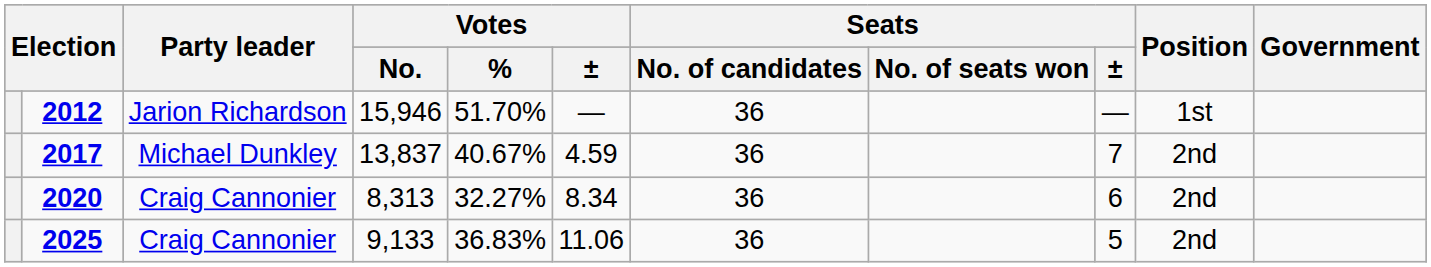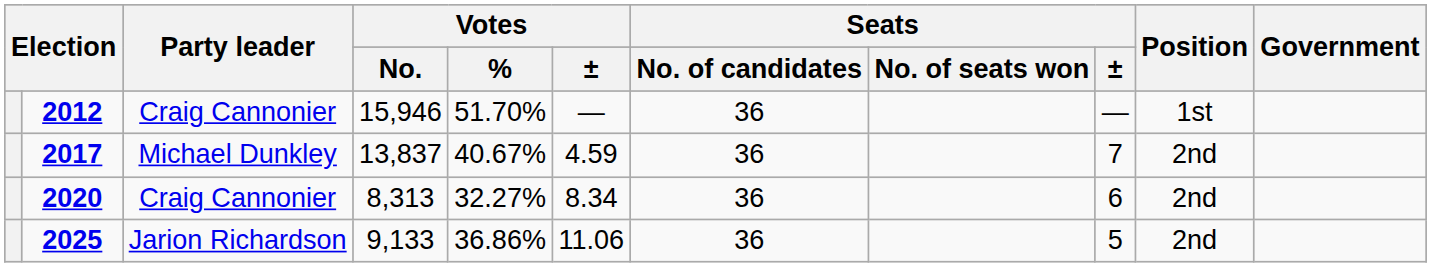(238, 111) Jarion Richardson -> (238, 111) Craig Cannonier
(238, 240) Craig Cannonier -> (238, 240) Jarion Richardson
(500, 240) 36.83% -> (500, 240) 36.86%
